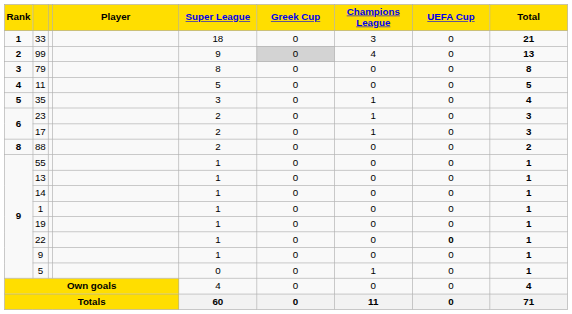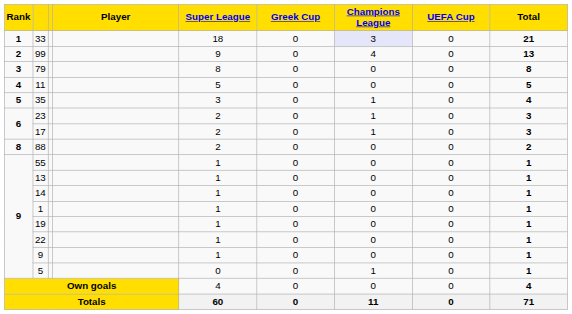(373, 38) no background -> (373, 38) lavender background
(296, 54) lightgrey background -> (296, 54) no background
(451, 239) bold -> (451, 239) normal
